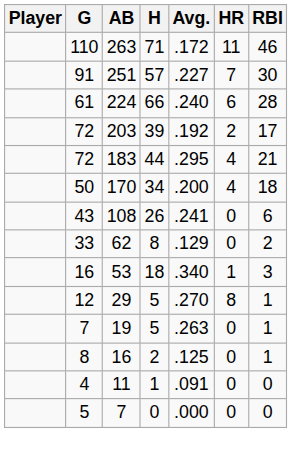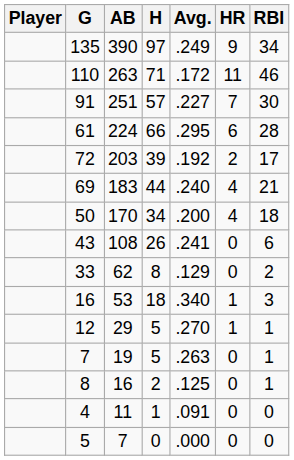+ row: (123, 46)
(191, 103) .240 -> (193, 131) .295
(84, 159) 72 -> (85, 187) 69
(191, 159) .295 -> (193, 187) .240
(231, 300) 8 -> (233, 328) 1
